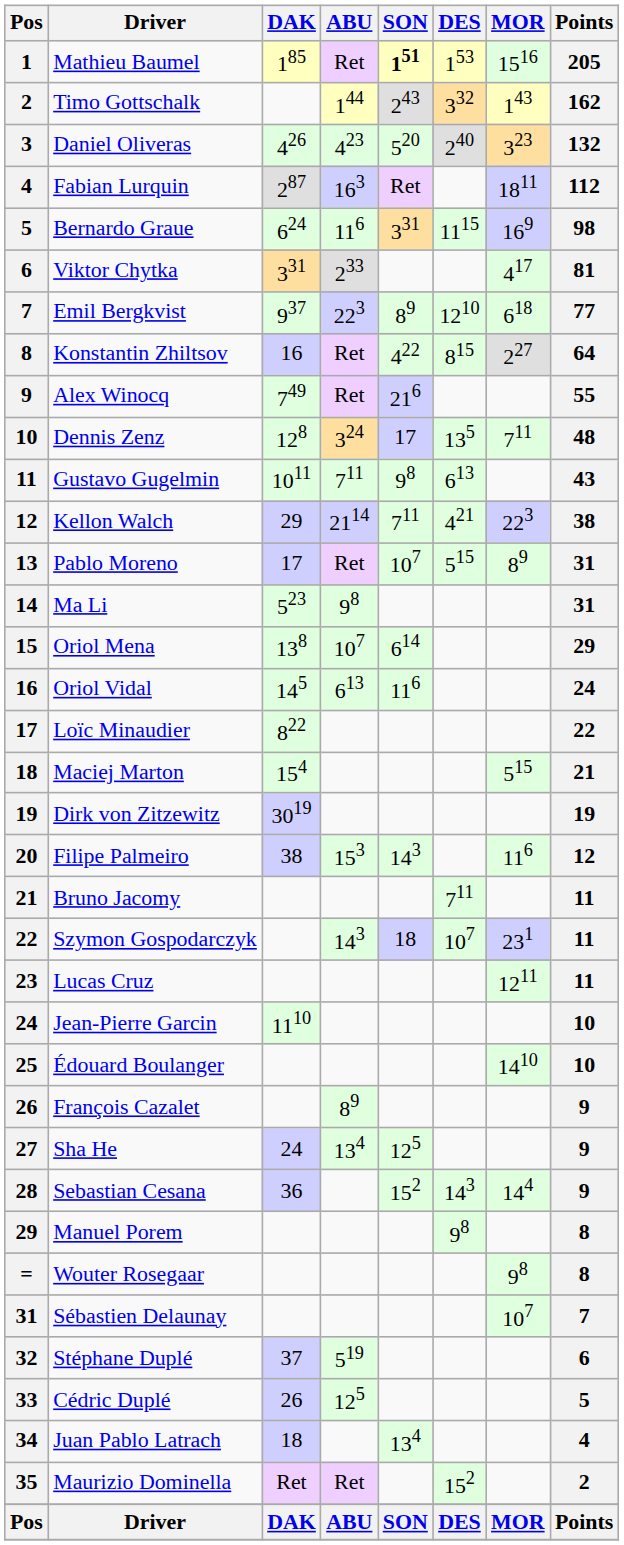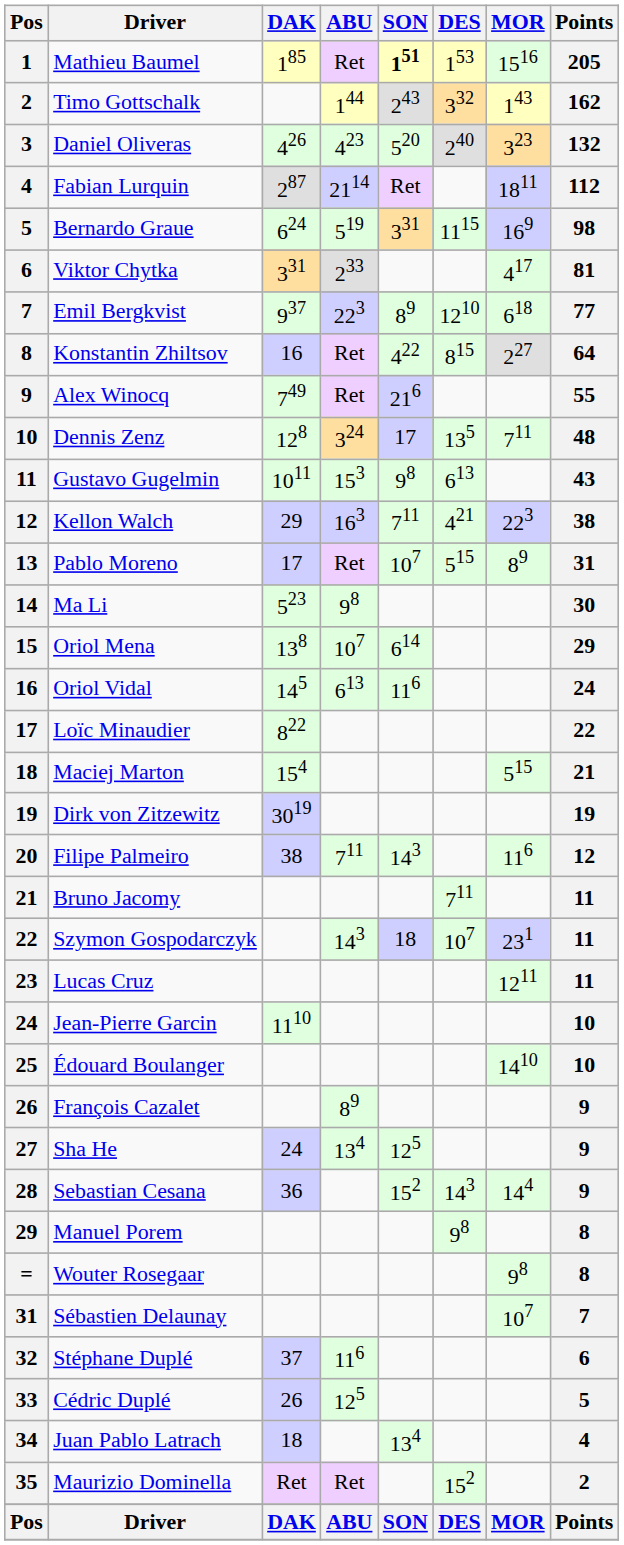(349, 186) 163 -> (349, 186) 2114
(349, 228) 116 -> (349, 228) 519
(349, 479) 711 -> (349, 479) 153
(349, 521) 2114 -> (349, 521) 163
(584, 604) 31 -> (584, 604) 30
(349, 855) 153 -> (349, 855) 711
(349, 1357) 519 -> (349, 1357) 116
